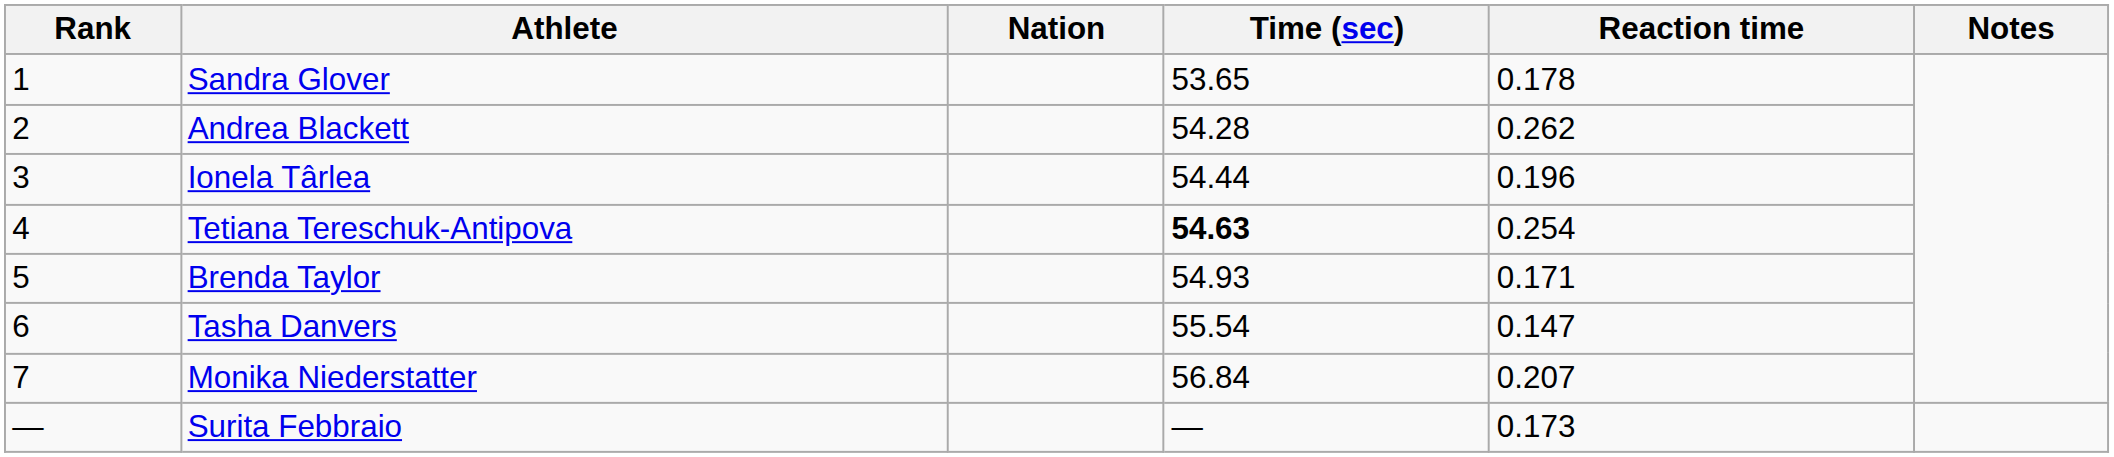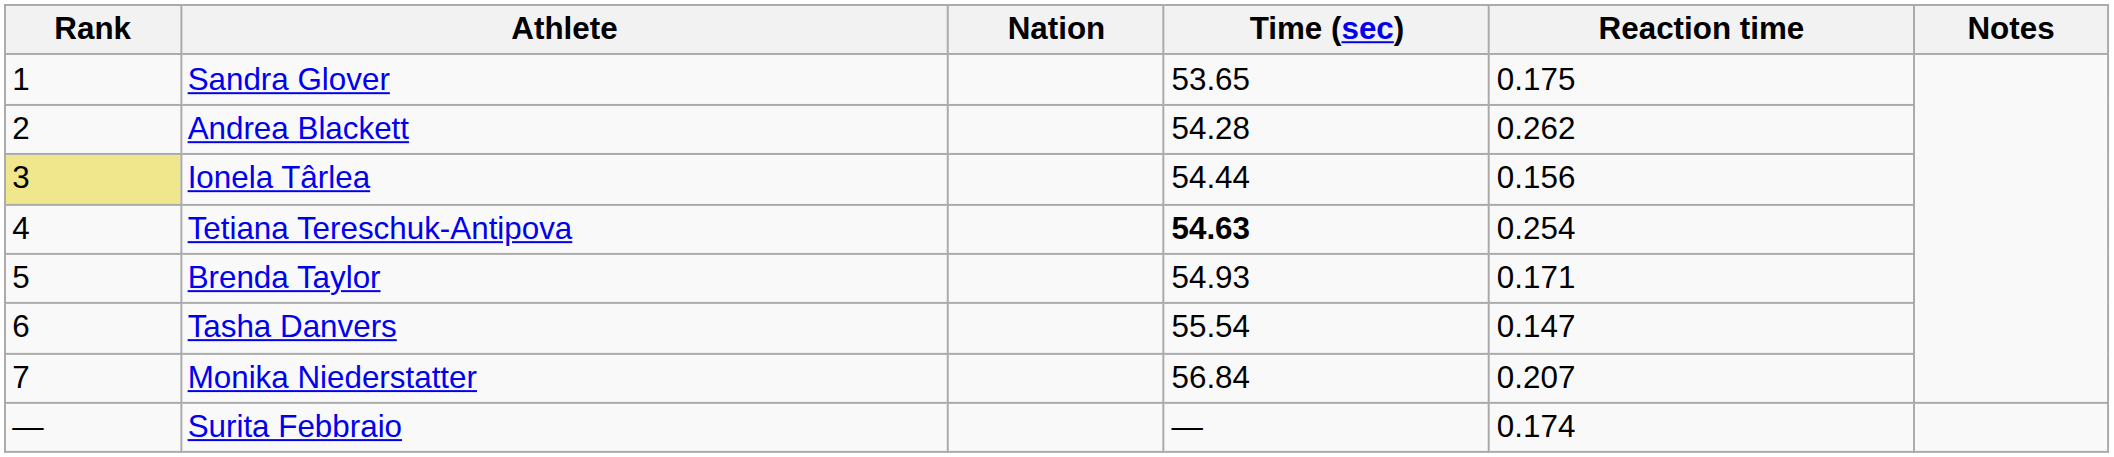(1536, 79) 0.178 -> (1536, 79) 0.175
(21, 178) no background -> (21, 178) khaki background
(1536, 178) 0.196 -> (1536, 178) 0.156
(1536, 427) 0.173 -> (1536, 427) 0.174
